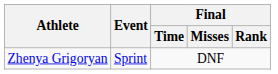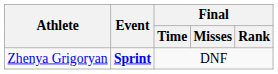(131, 58) normal -> (132, 58) bold
